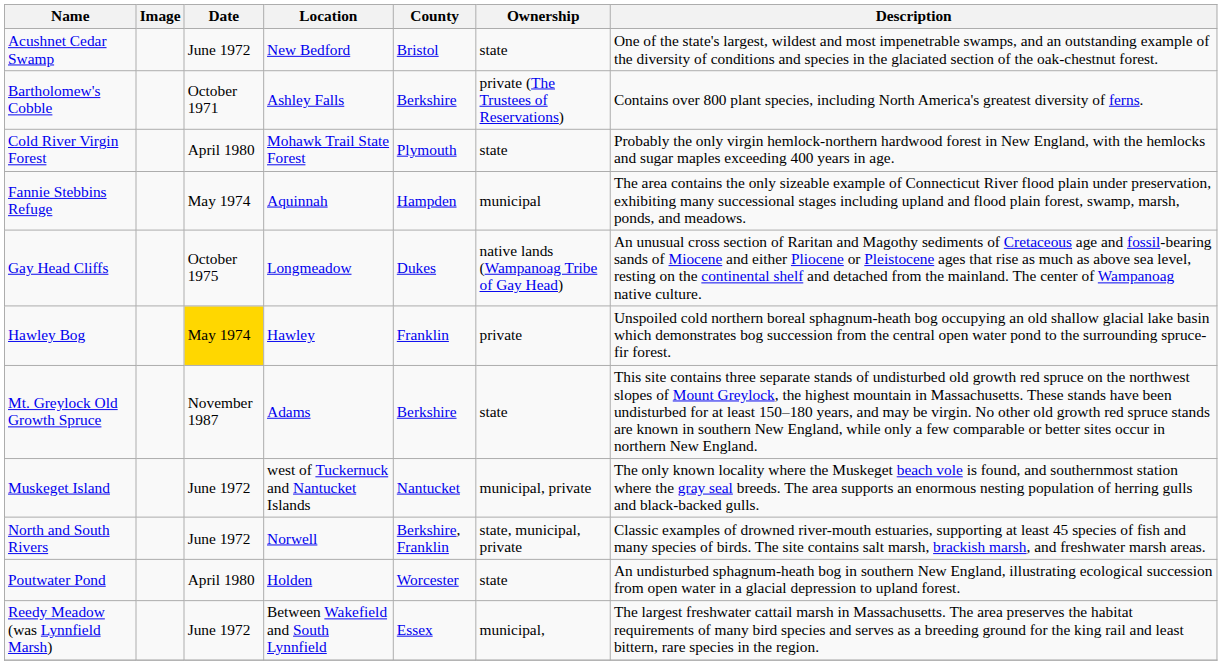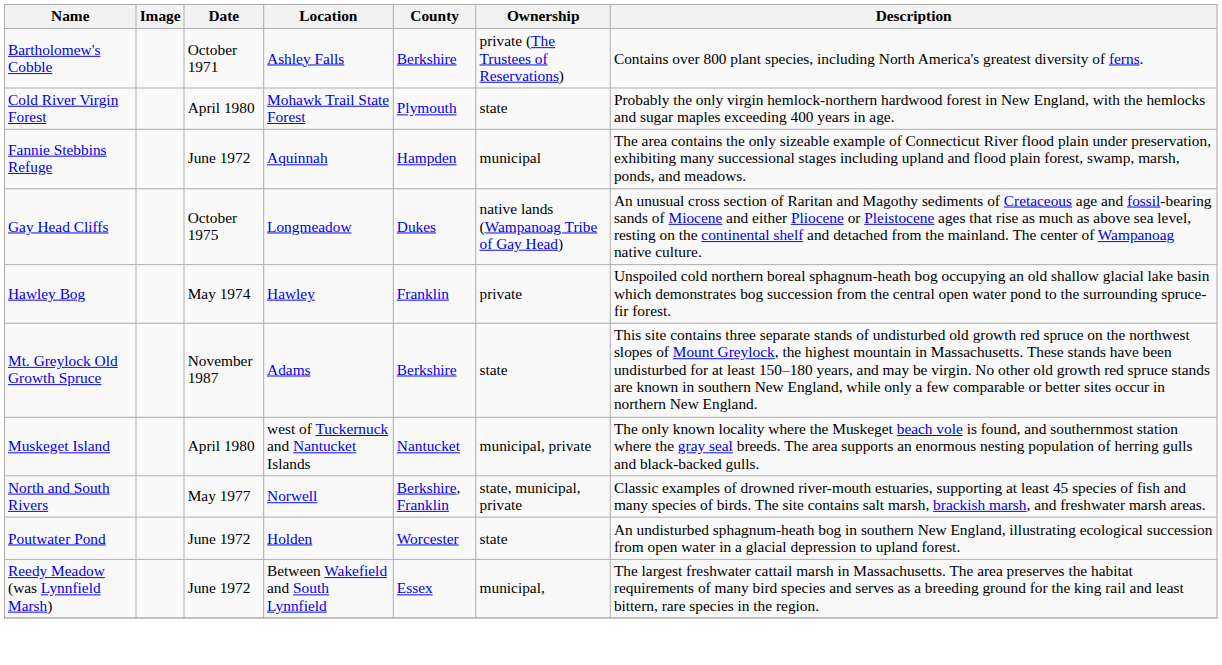- row: (57, 49)
(219, 200) May 1974 -> (219, 158) June 1972
(219, 335) gold background -> (219, 294) no background
(219, 488) June 1972 -> (221, 446) April 1980
(219, 538) June 1972 -> (219, 496) May 1977
(221, 579) April 1980 -> (219, 538) June 1972
